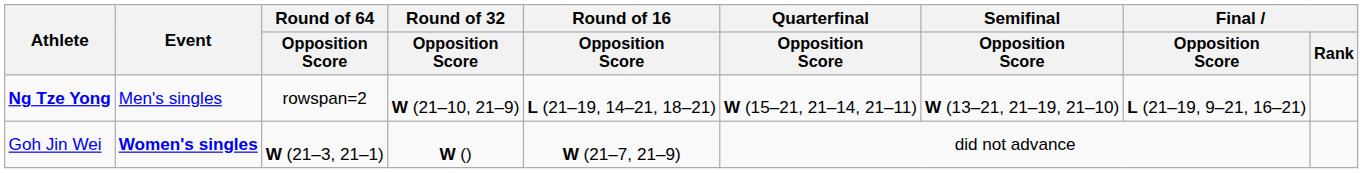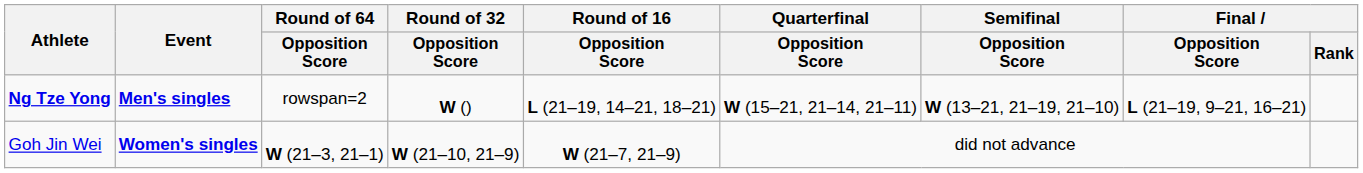(170, 99) normal -> (175, 99) bold
(456, 108) W (21–10, 21–9) -> (456, 108) W ()
(456, 154) W () -> (456, 154) W (21–10, 21–9)
